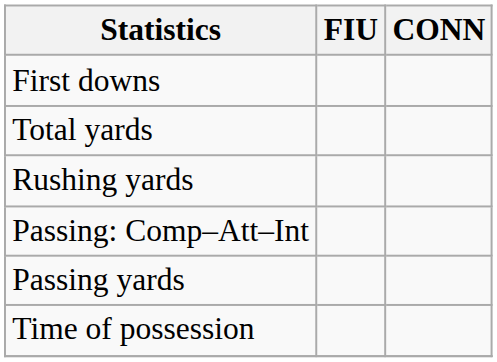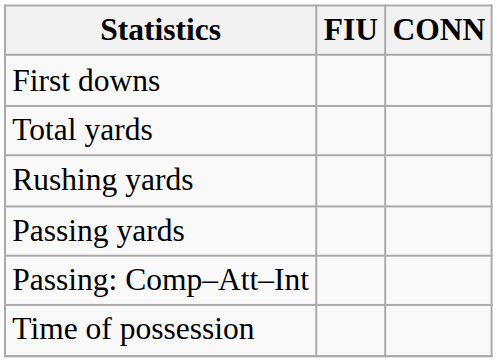rows swapped: (98, 279) <-> (161, 229)
